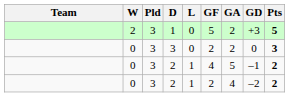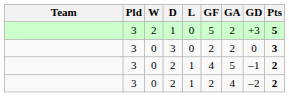columns swapped: (153, 13) <-> (133, 13)
